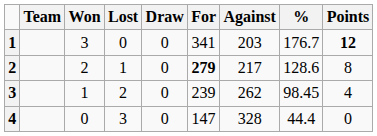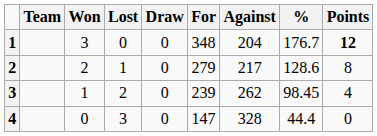(204, 42) 341 -> (204, 42) 348
(250, 42) 203 -> (250, 42) 204
(204, 67) bold -> (204, 67) normal
